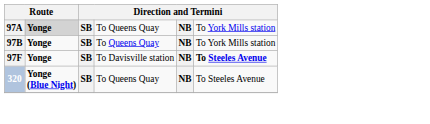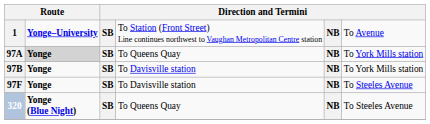+ row: (15, 33)
(128, 43) To Queens Quay -> (157, 69) To Davisville station
(231, 58) bold -> (378, 85) normal
